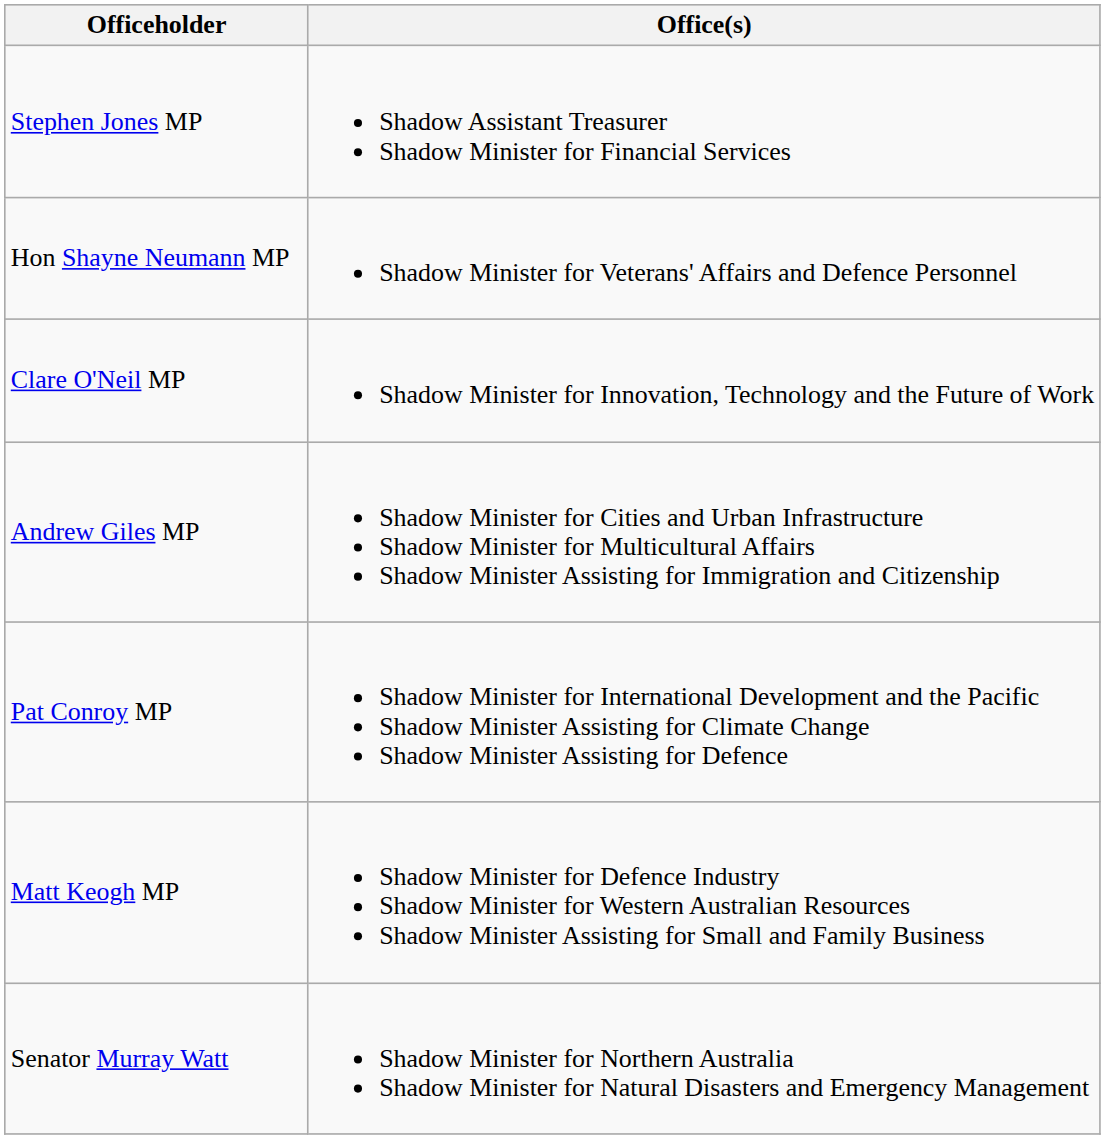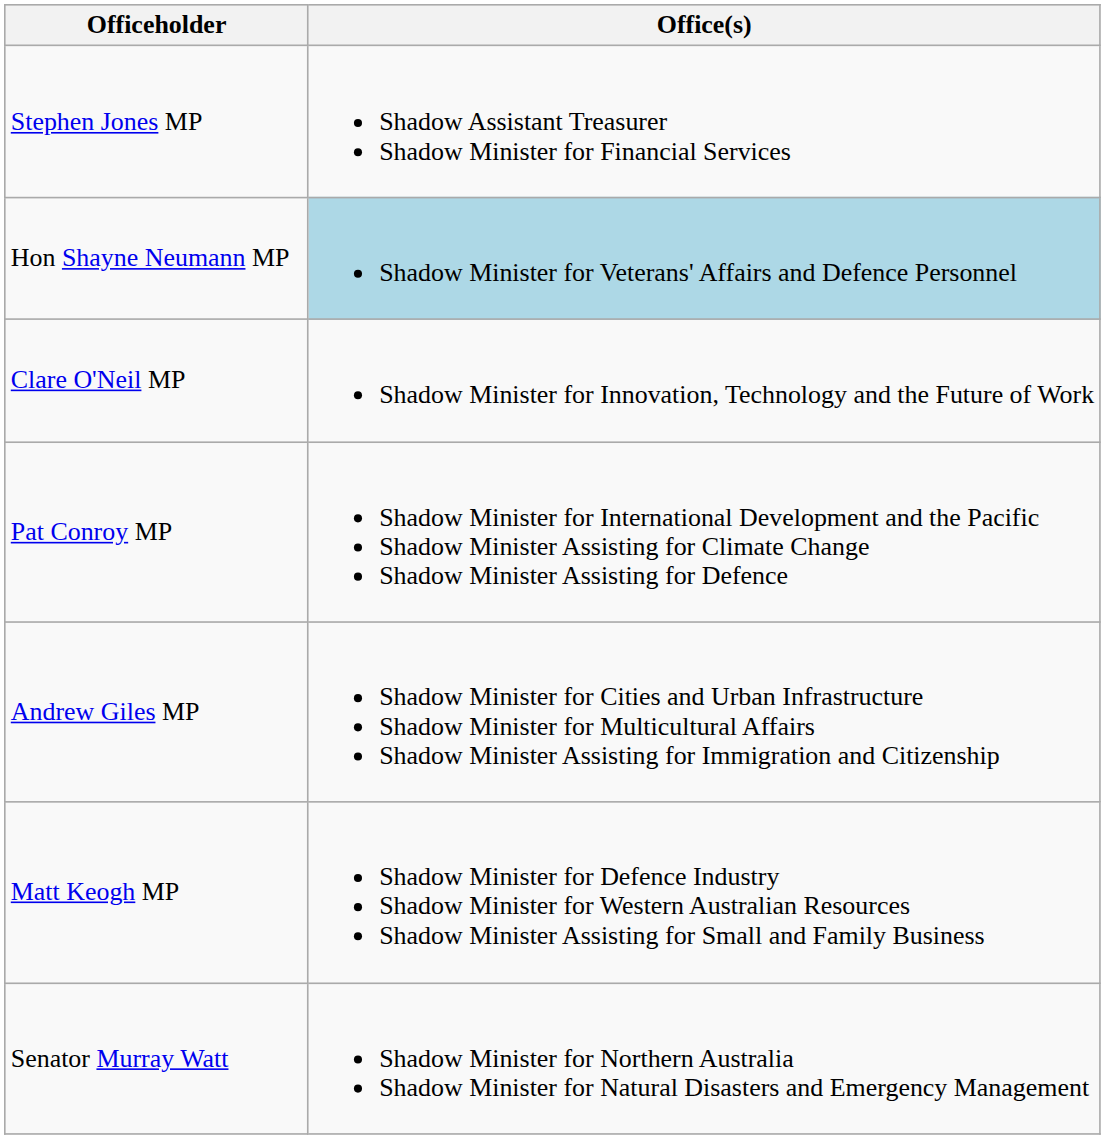(704, 273) no background -> (704, 273) lightblue background
rows swapped: (91, 711) <-> (105, 531)
